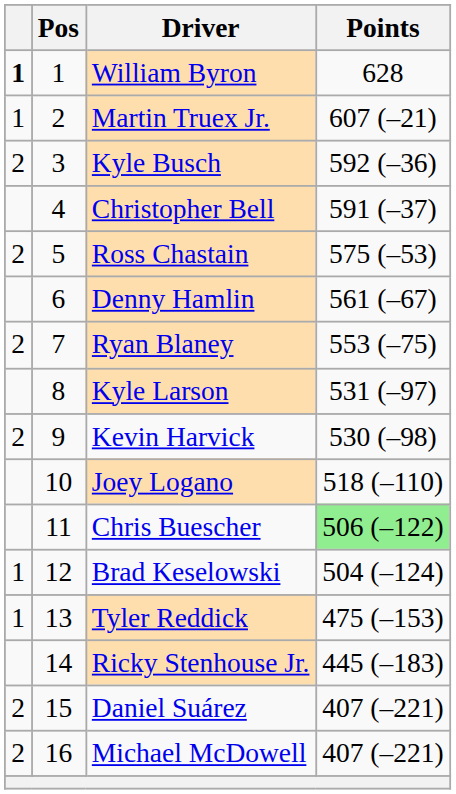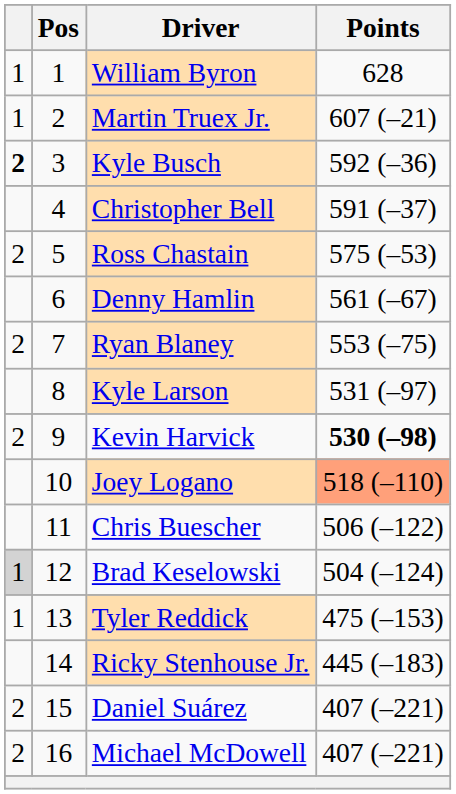(18, 72) bold -> (18, 72) normal
(18, 163) normal -> (18, 163) bold
(383, 435) normal -> (383, 435) bold
(383, 481) no background -> (383, 481) lightsalmon background
(383, 526) lightgreen background -> (383, 526) no background
(18, 571) no background -> (18, 571) lightgrey background
